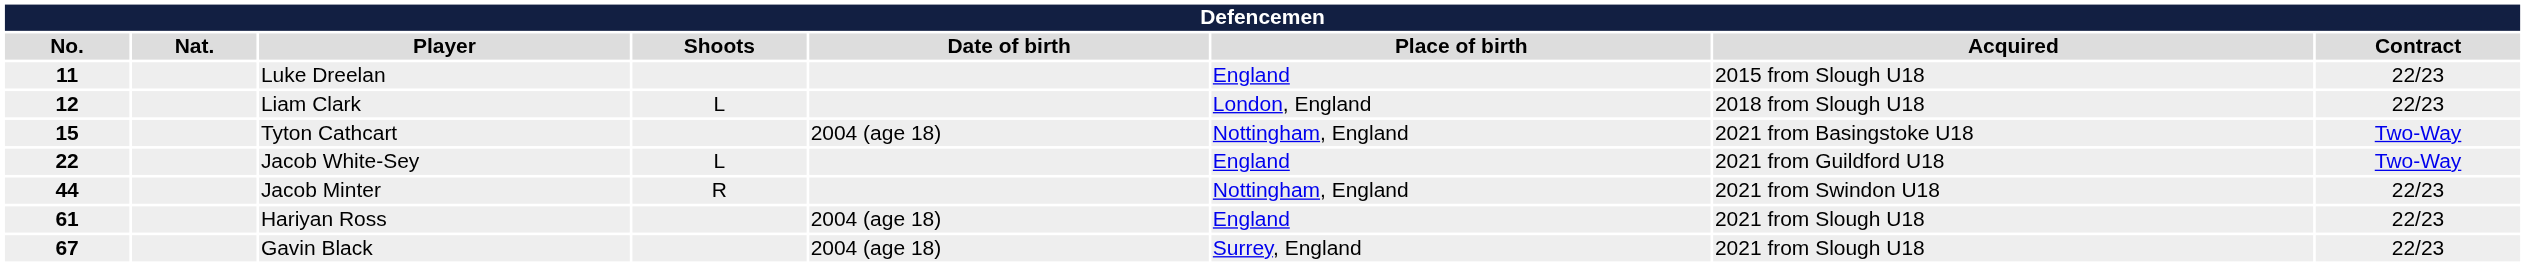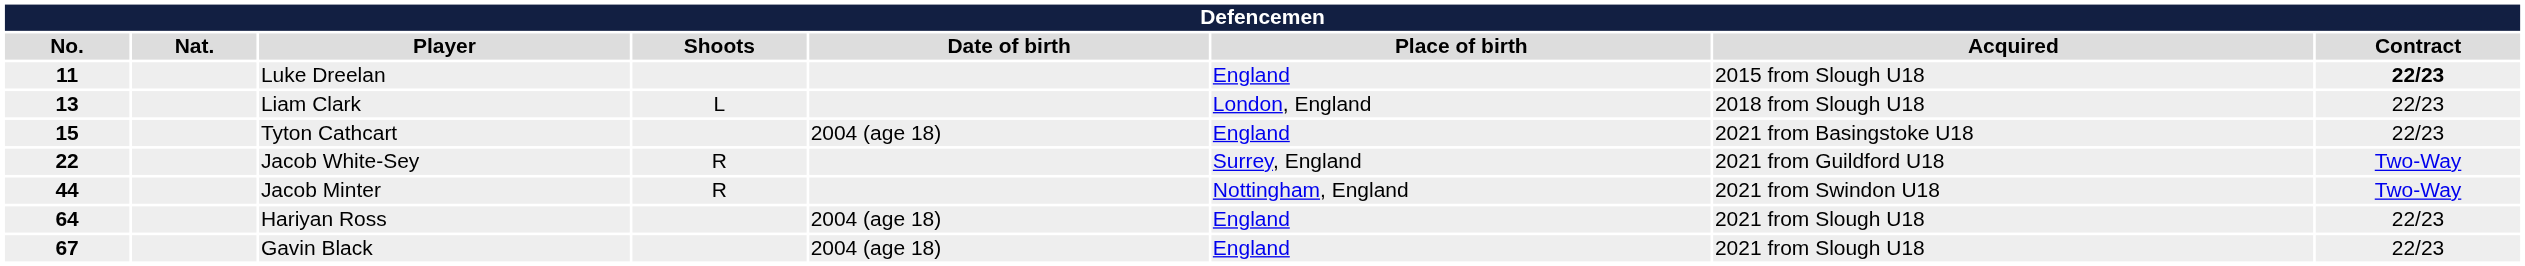(2418, 75) normal -> (2418, 75) bold
(67, 104) 12 -> (67, 104) 13
(1311, 132) Nottingham, England -> (1251, 132) England
(2418, 132) Two-Way -> (2418, 132) 22/23
(719, 161) L -> (719, 161) R
(1251, 161) England -> (1287, 161) Surrey, England
(2418, 190) 22/23 -> (2418, 190) Two-Way
(67, 219) 61 -> (67, 219) 64
(1287, 248) Surrey, England -> (1251, 248) England
